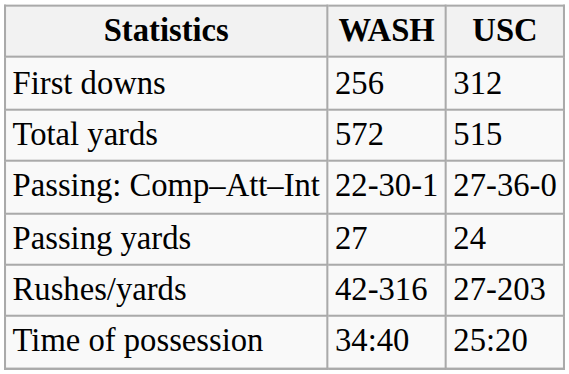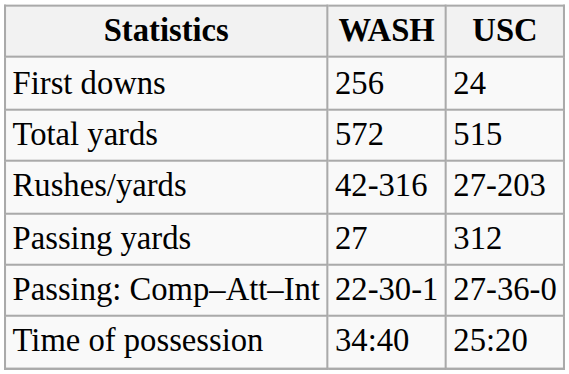(478, 82) 312 -> (470, 82) 24
rows swapped: (100, 289) <-> (166, 186)
(470, 238) 24 -> (478, 238) 312
